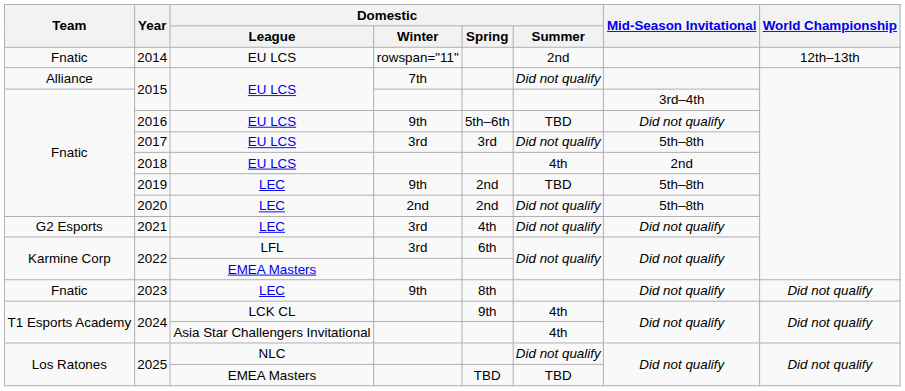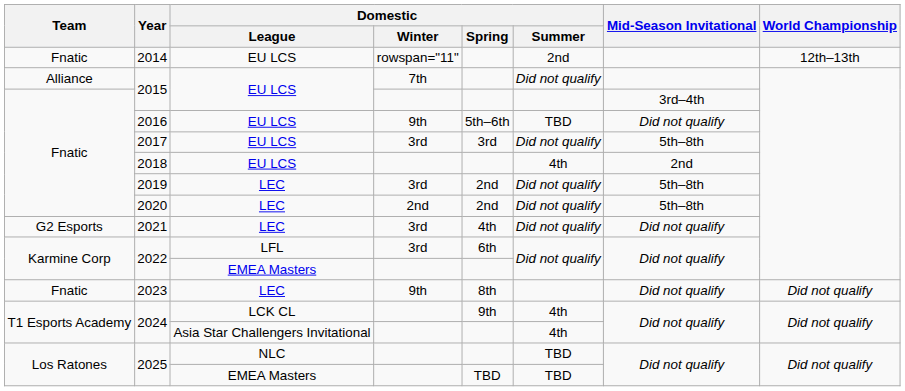(418, 185) 9th -> (418, 185) 3rd
(558, 185) TBD -> (558, 185) Did not qualify
(558, 354) Did not qualify -> (558, 354) TBD
